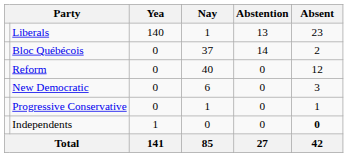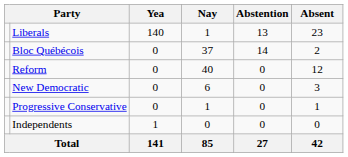(317, 125) bold -> (317, 125) normal
